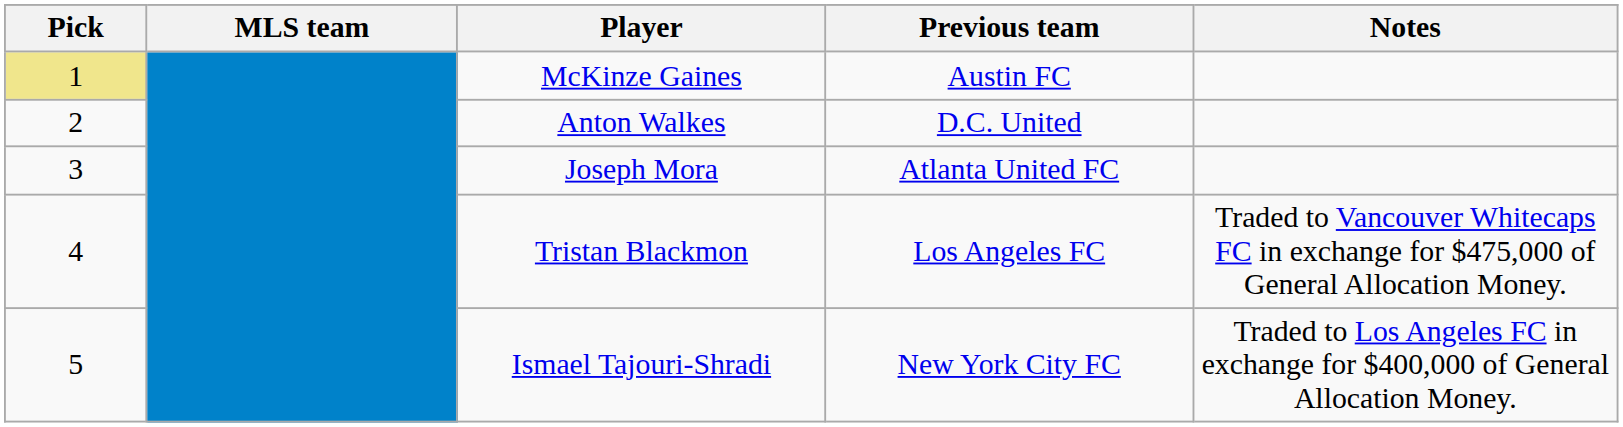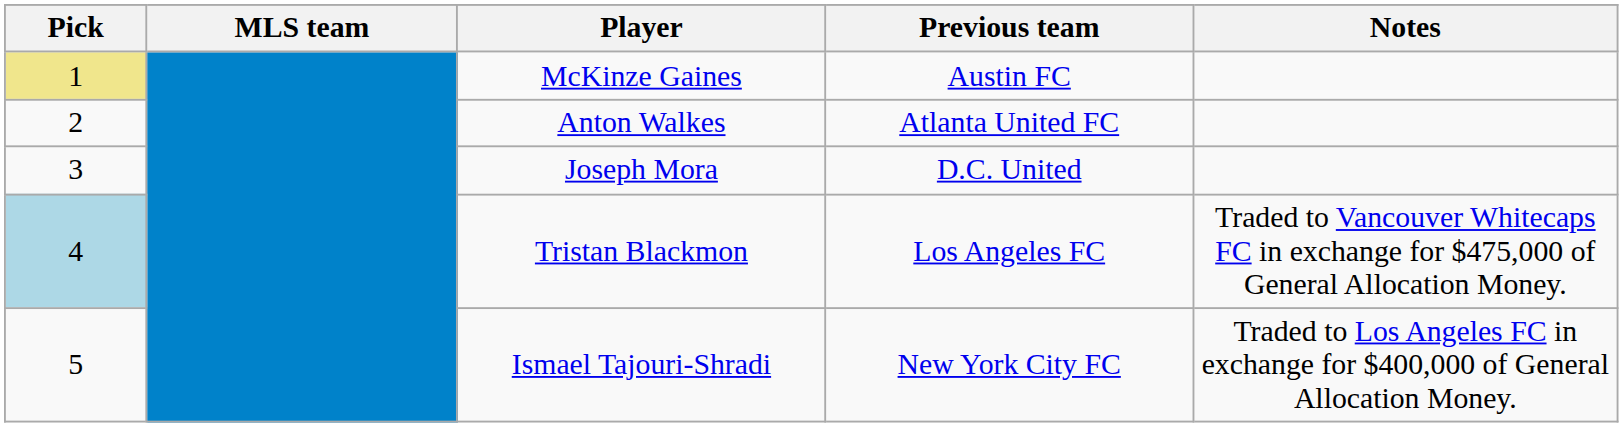(1009, 122) D.C. United -> (1009, 122) Atlanta United FC
(1009, 169) Atlanta United FC -> (1009, 169) D.C. United
(76, 250) no background -> (76, 250) lightblue background
